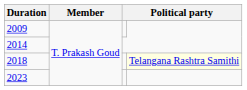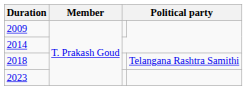(184, 61) lightyellow background -> (184, 61) no background
